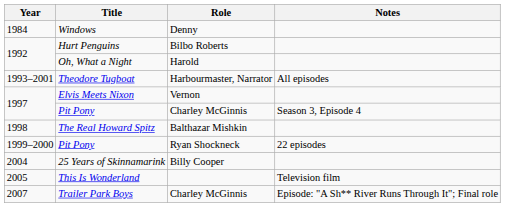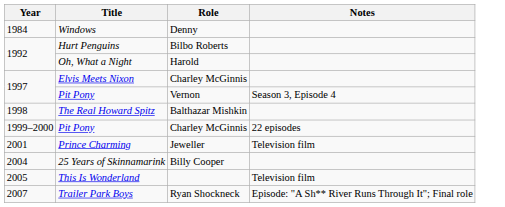- row: (30, 78)
(185, 95) Vernon -> (208, 78) Charley McGinnis
(208, 111) Charley McGinnis -> (185, 95) Vernon
(205, 144) Ryan Shockneck -> (208, 128) Charley McGinnis
+ row: (17, 144)
(208, 194) Charley McGinnis -> (205, 194) Ryan Shockneck
